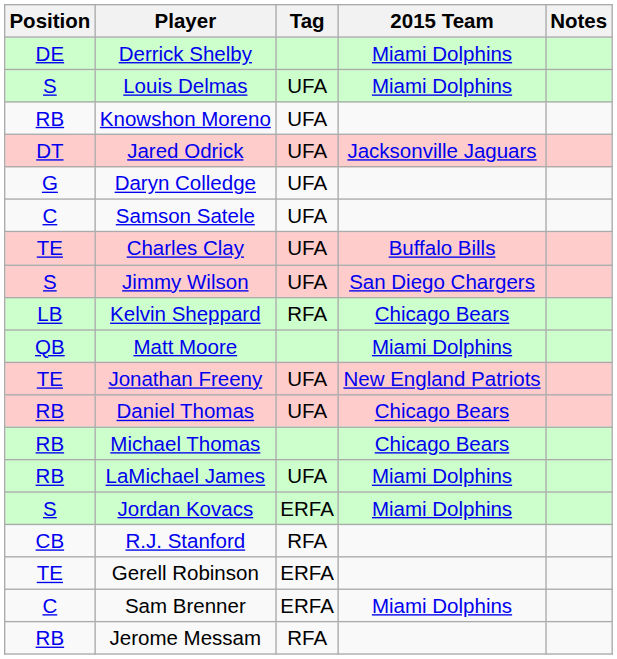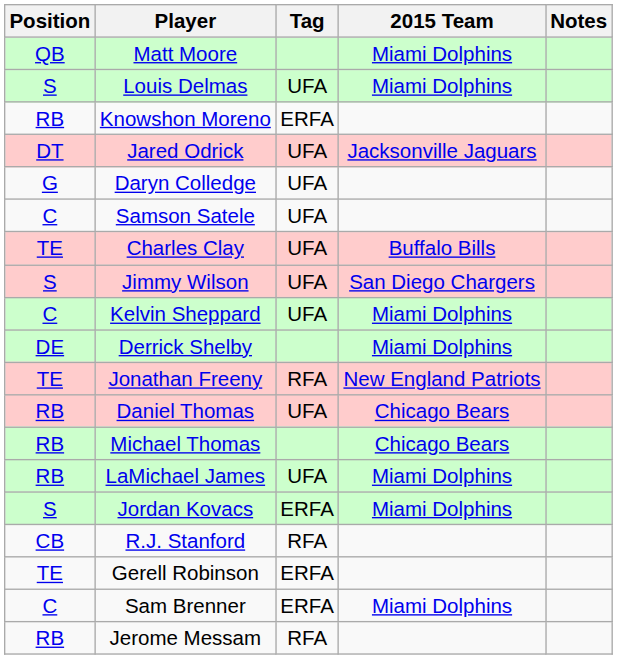rows swapped: (185, 346) <-> (185, 54)
(307, 119) UFA -> (307, 119) ERFA
(50, 313) LB -> (50, 313) C
(307, 313) RFA -> (307, 313) UFA
(442, 313) Chicago Bears -> (442, 313) Miami Dolphins
(307, 378) UFA -> (307, 378) RFA
